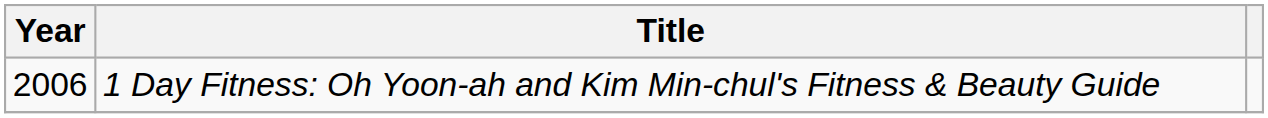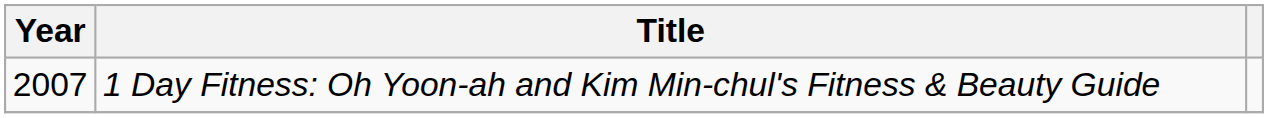(50, 84) 2006 -> (50, 84) 2007
